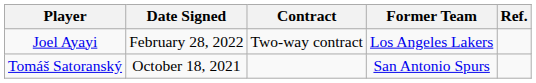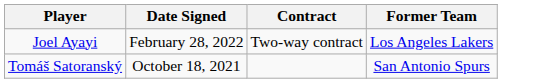- column: (514, 16)
